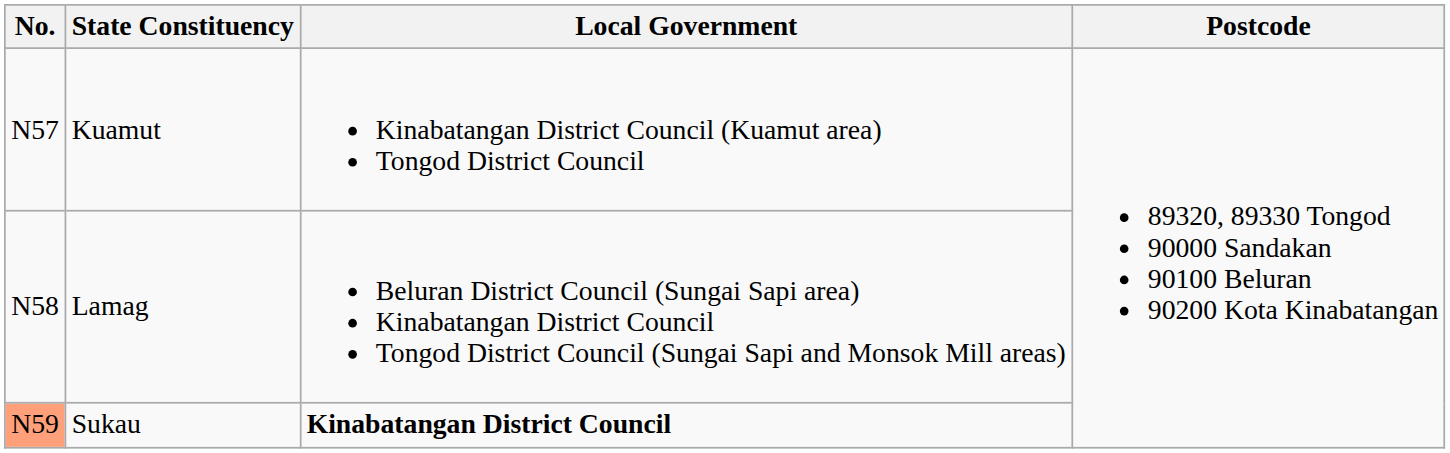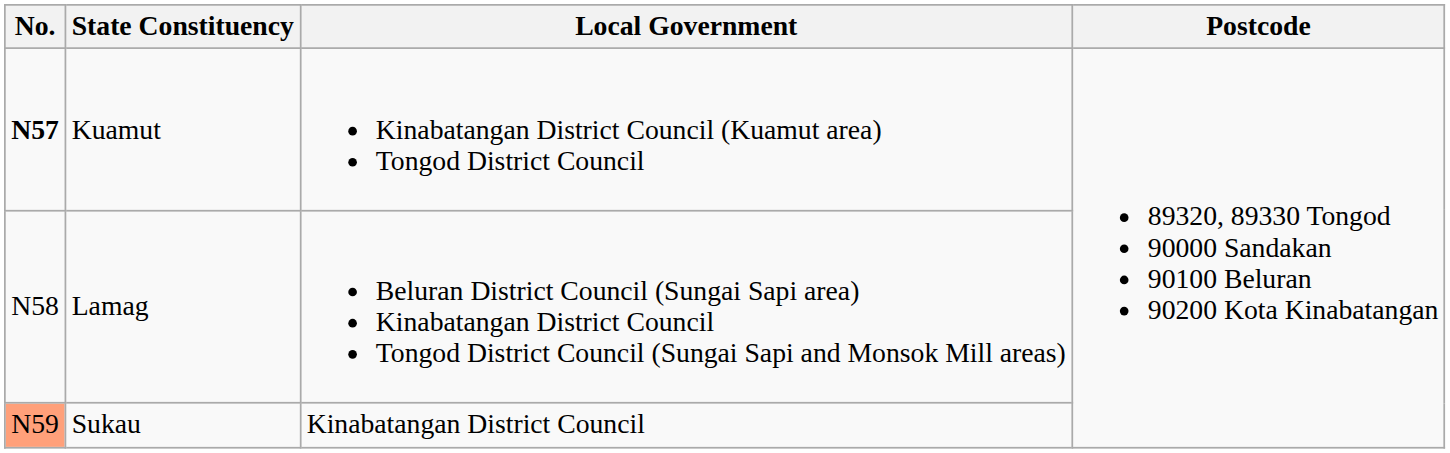(35, 129) normal -> (35, 129) bold
(489, 424) bold -> (476, 424) normal
